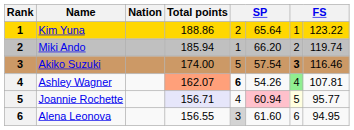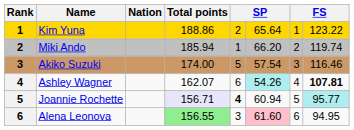(296, 64) bold -> (296, 64) normal
(197, 82) lightsalmon background -> (197, 82) no background
(238, 82) bold -> (238, 82) normal
(268, 82) no background -> (268, 82) paleturquoise background
(296, 82) lightgreen background -> (296, 82) no background
(326, 82) normal -> (326, 82) bold
(238, 99) normal -> (238, 99) bold
(268, 99) pink background -> (268, 99) no background
(296, 99) lightyellow background -> (296, 99) no background
(326, 99) no background -> (326, 99) paleturquoise background
(197, 116) no background -> (197, 116) lightgreen background
(238, 116) lightgrey background -> (238, 116) no background
(268, 116) no background -> (268, 116) pink background
